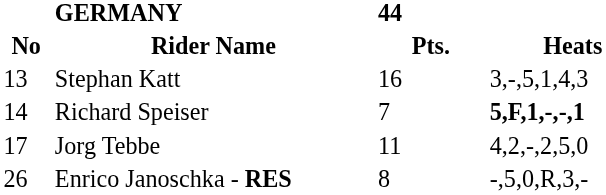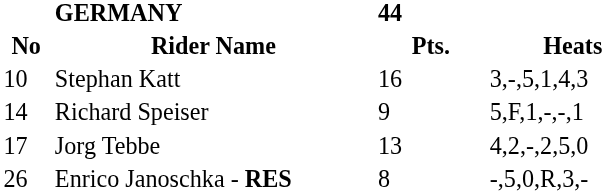(16, 79) 13 -> (16, 79) 10
(384, 112) 7 -> (384, 112) 9
(537, 112) bold -> (537, 112) normal
(390, 145) 11 -> (390, 145) 13
